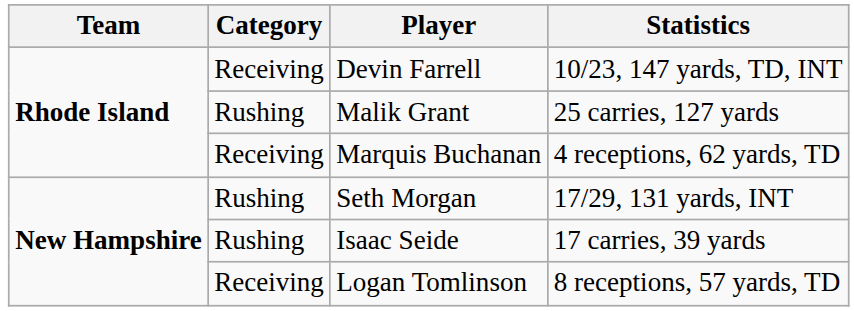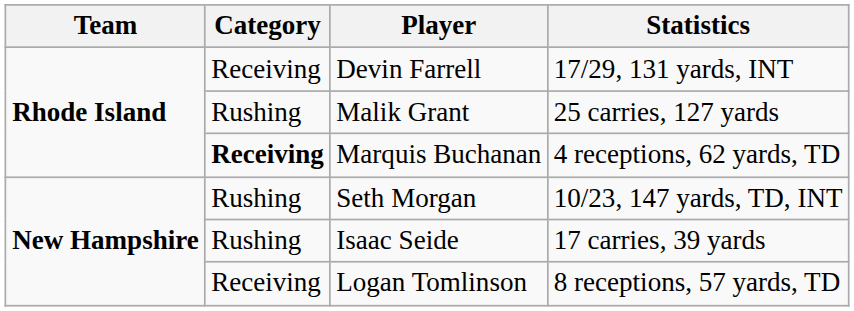(698, 68) 10/23, 147 yards, TD, INT -> (674, 68) 17/29, 131 yards, INT
(269, 154) normal -> (268, 154) bold
(674, 197) 17/29, 131 yards, INT -> (698, 197) 10/23, 147 yards, TD, INT
